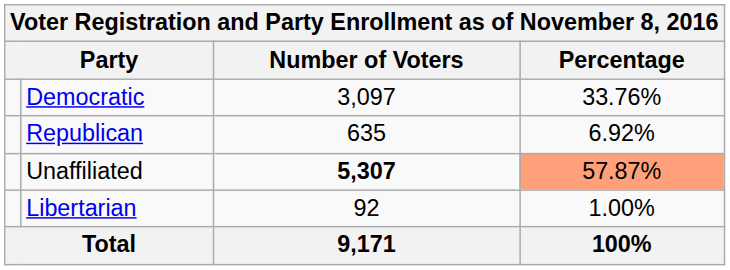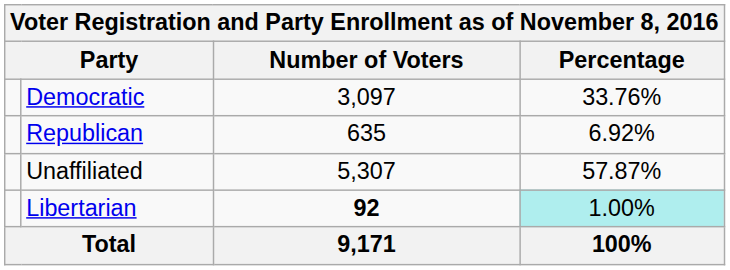(366, 171) bold -> (366, 171) normal
(622, 171) lightsalmon background -> (622, 171) no background
(366, 208) normal -> (366, 208) bold
(622, 208) no background -> (622, 208) paleturquoise background
